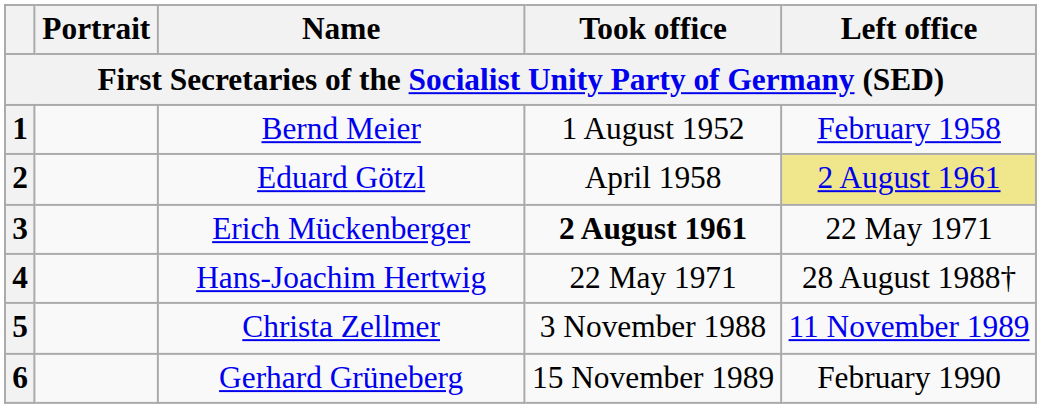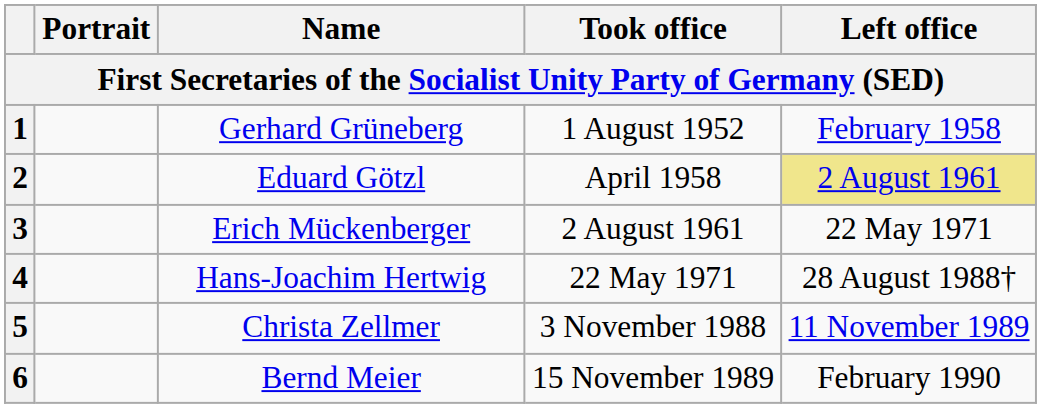(341, 128) Bernd Meier -> (341, 128) Gerhard Grüneberg
(653, 228) bold -> (653, 228) normal
(341, 377) Gerhard Grüneberg -> (341, 377) Bernd Meier
